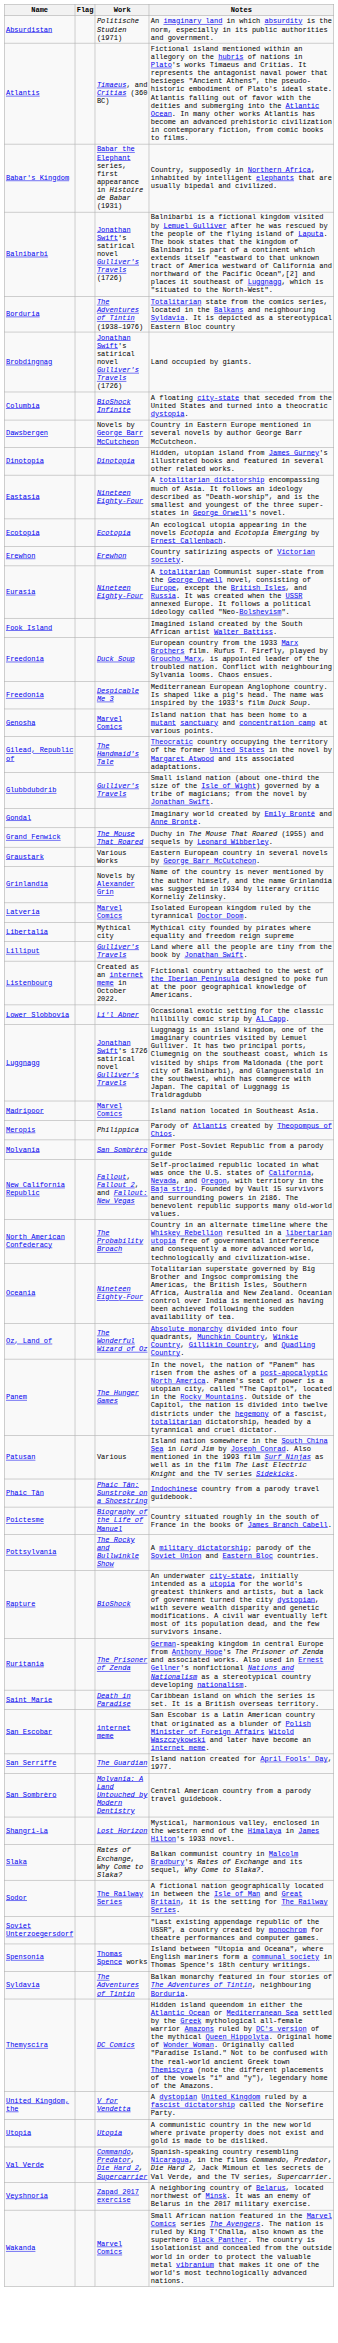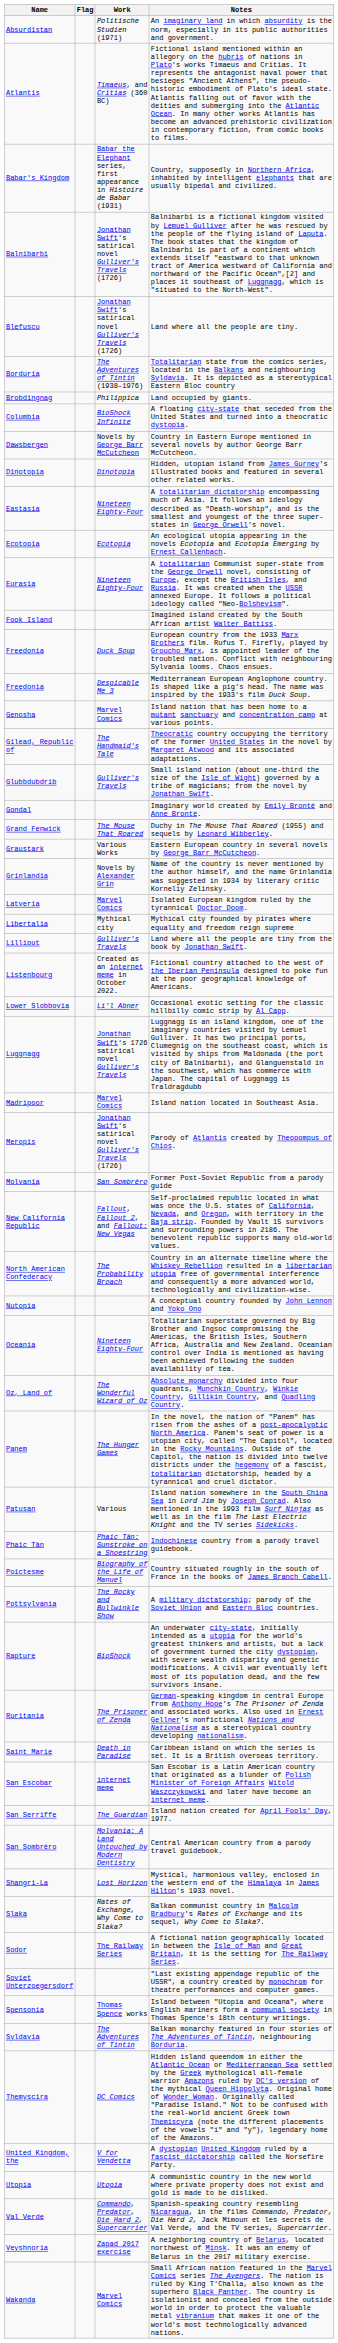+ row: (225, 326)
(118, 362) Jonathan Swift's satirical novel Gulliver's Travels (1726) -> (118, 398) Philippica
- row: (233, 556)
(118, 1130) Philippica -> (118, 1142) Jonathan Swift's satirical novel Gulliver's Travels (1726)
+ row: (241, 1305)
